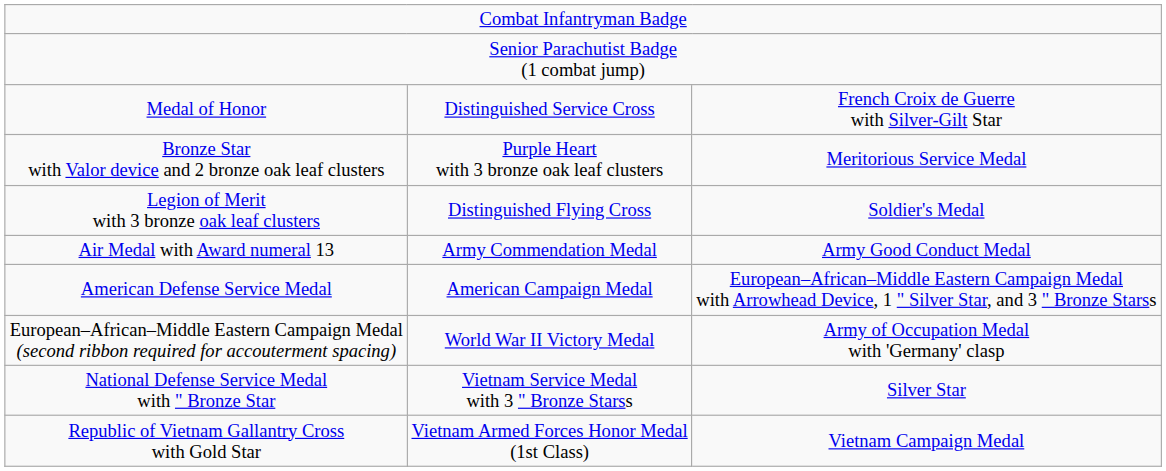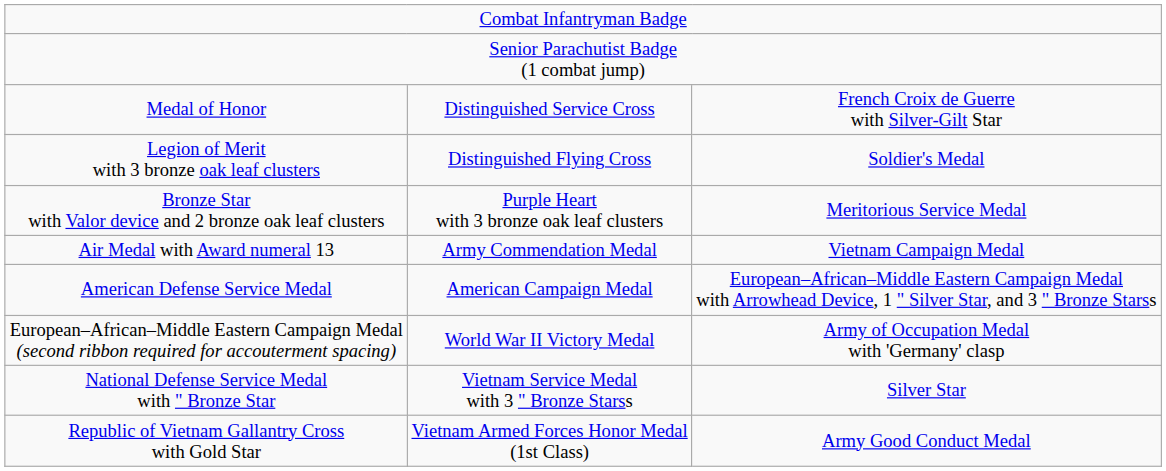rows swapped: (206, 210) <-> (206, 159)
(926, 249) Army Good Conduct Medal -> (926, 249) Vietnam Campaign Medal
(926, 440) Vietnam Campaign Medal -> (926, 440) Army Good Conduct Medal
